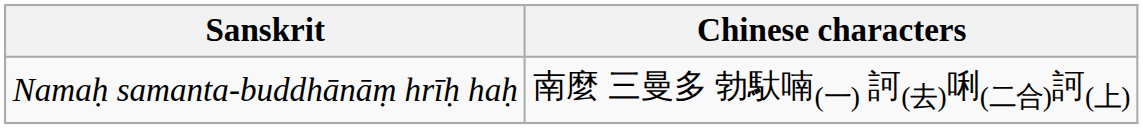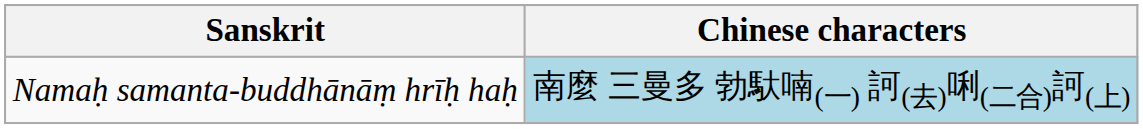(832, 89) no background -> (832, 89) lightblue background
